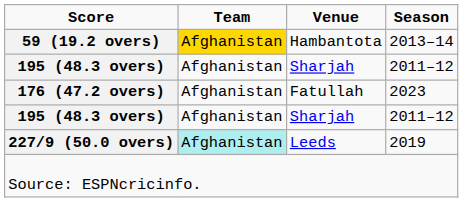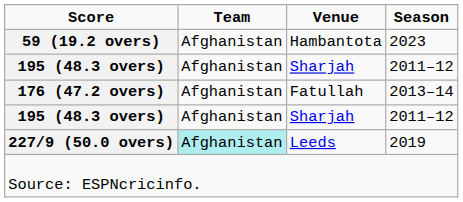(232, 42) gold background -> (232, 42) no background
(421, 42) 2013–14 -> (408, 42) 2023
(408, 92) 2023 -> (421, 92) 2013–14
